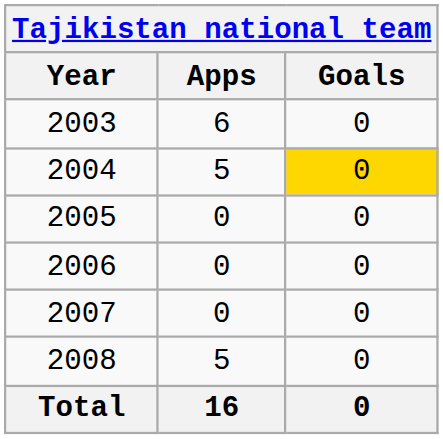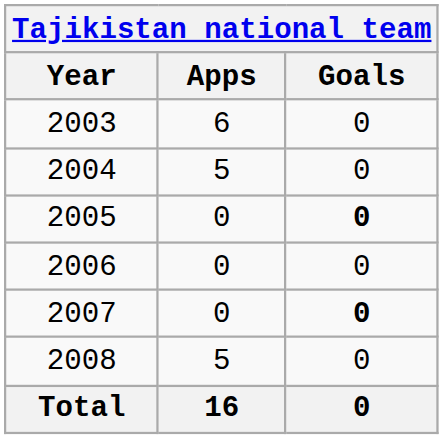(362, 171) gold background -> (362, 171) no background
(362, 219) normal -> (362, 219) bold
(362, 314) normal -> (362, 314) bold
